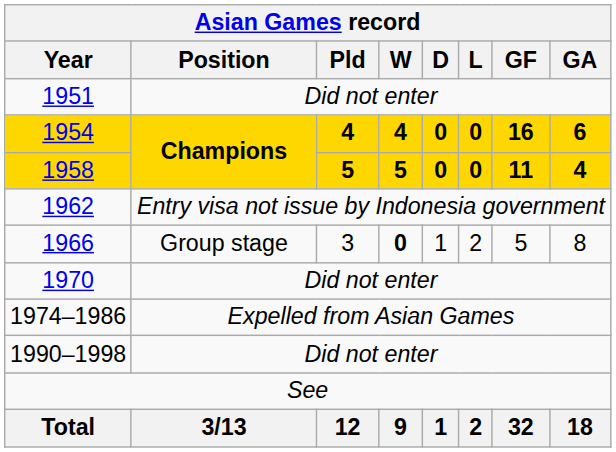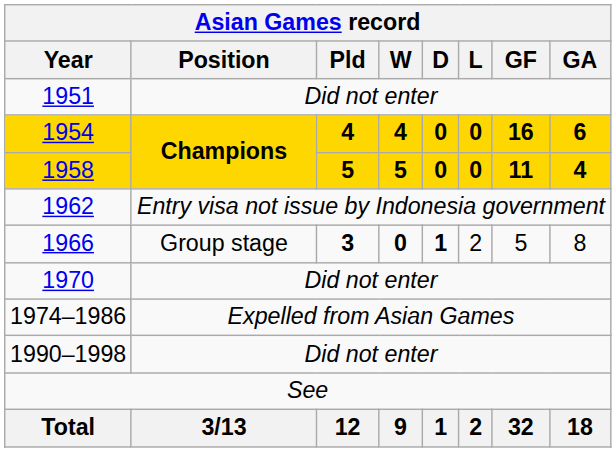(348, 243) normal -> (348, 243) bold
(441, 243) normal -> (441, 243) bold
